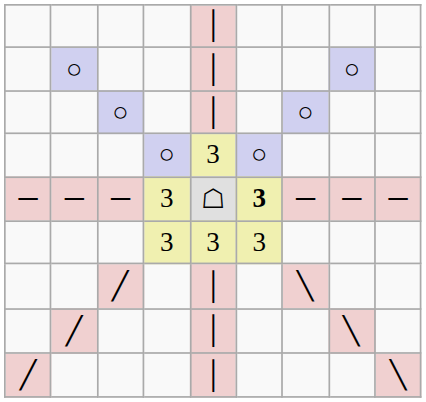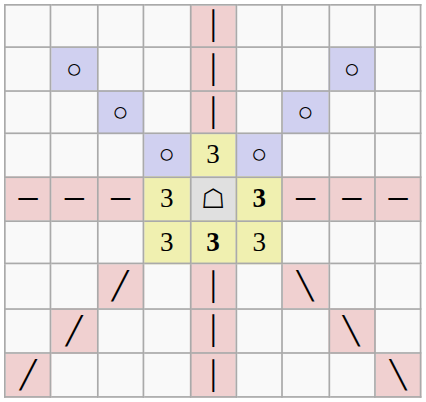(213, 242) normal -> (213, 242) bold
